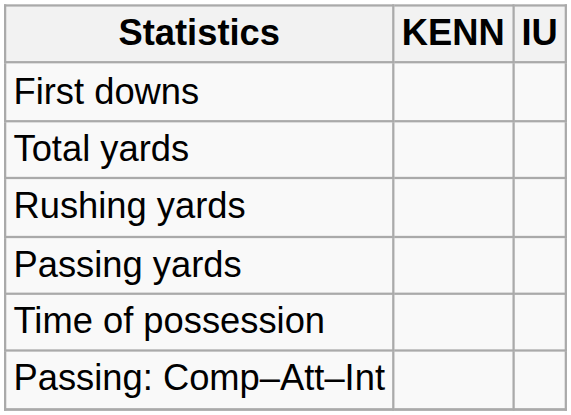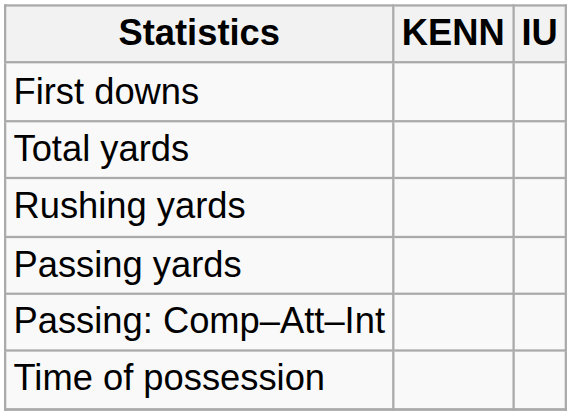rows swapped: (199, 379) <-> (169, 321)
